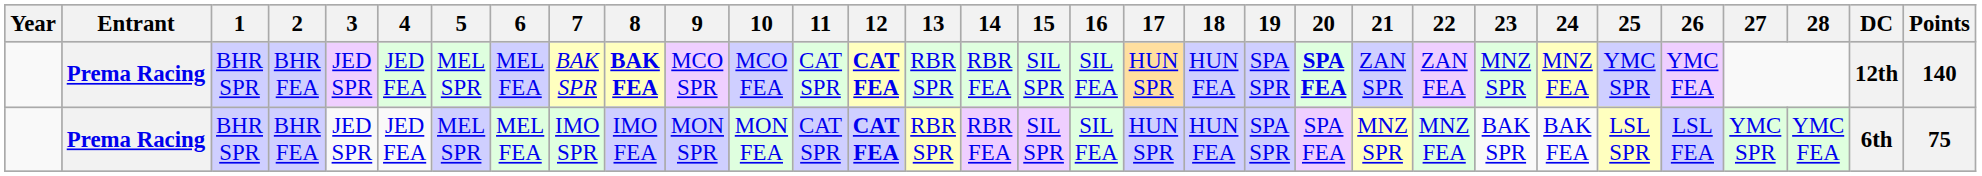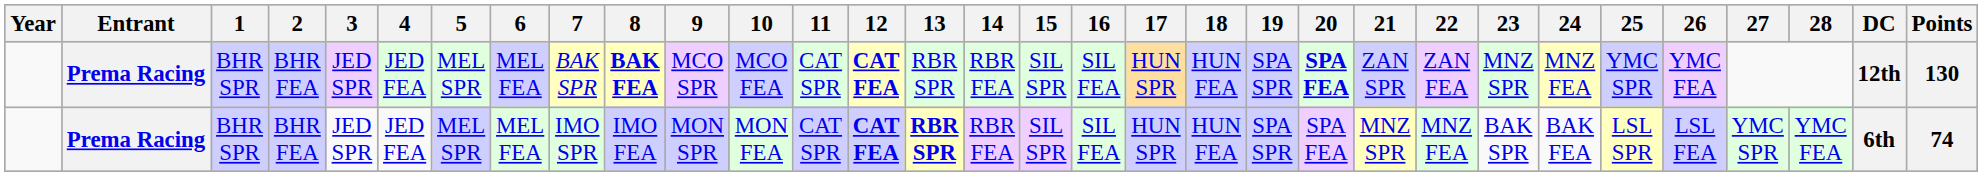(1939, 74) 140 -> (1942, 74) 130
(933, 138) normal -> (934, 138) bold
(1939, 138) 75 -> (1942, 138) 74
